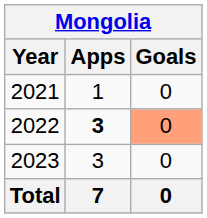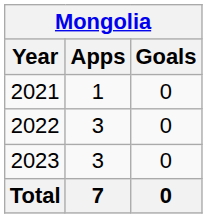(98, 126) bold -> (98, 126) normal
(166, 126) lightsalmon background -> (166, 126) no background
